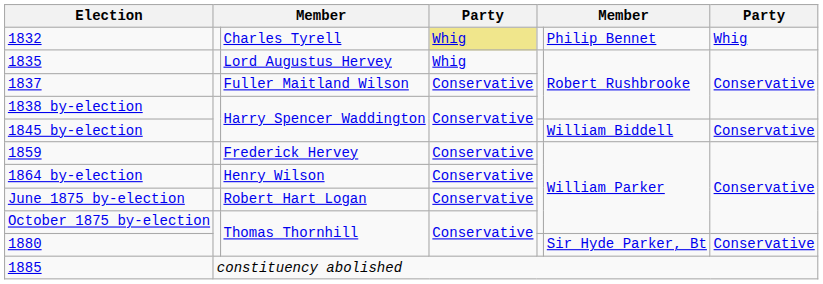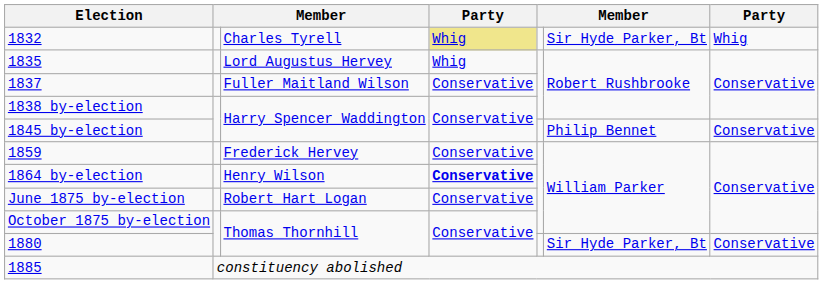(602, 39) Philip Bennet -> (627, 39) Sir Hyde Parker, Bt
(610, 130) William Biddell -> (602, 130) Philip Bennet
(483, 176) normal -> (483, 176) bold
